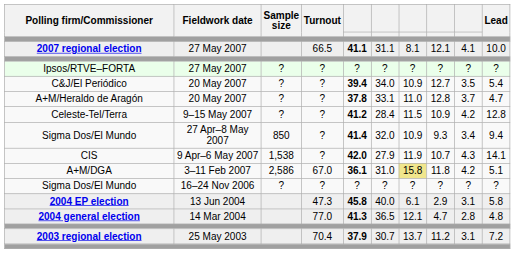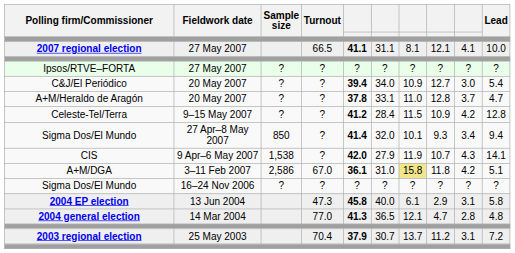(468, 84) 3.5 -> (468, 84) 3.0
(413, 135) 10.9 -> (413, 135) 10.1
